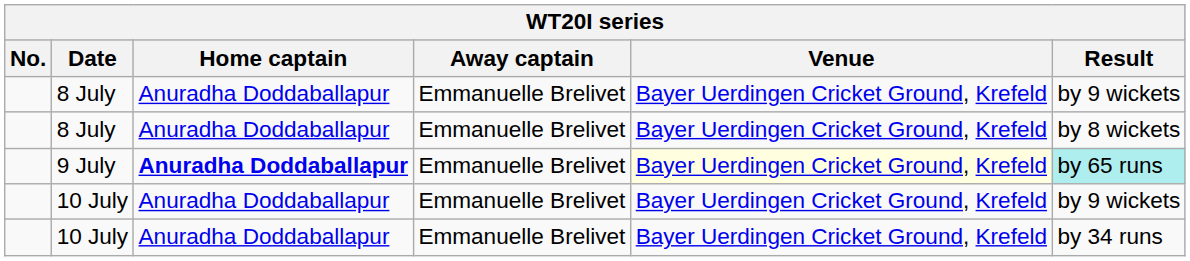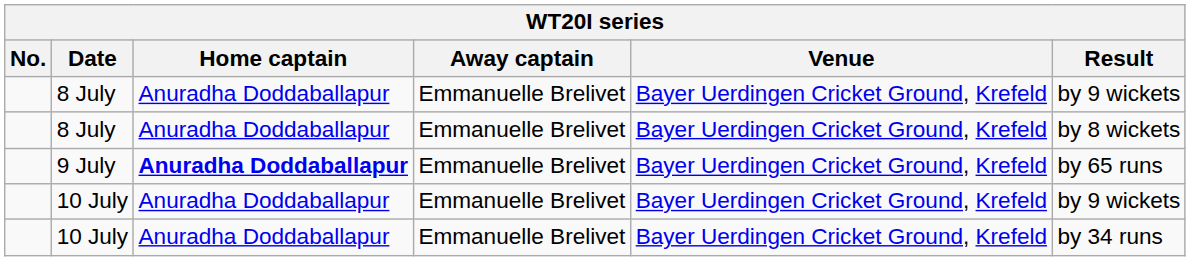(841, 165) lightyellow background -> (841, 165) no background
(1110, 165) paleturquoise background -> (1110, 165) no background
